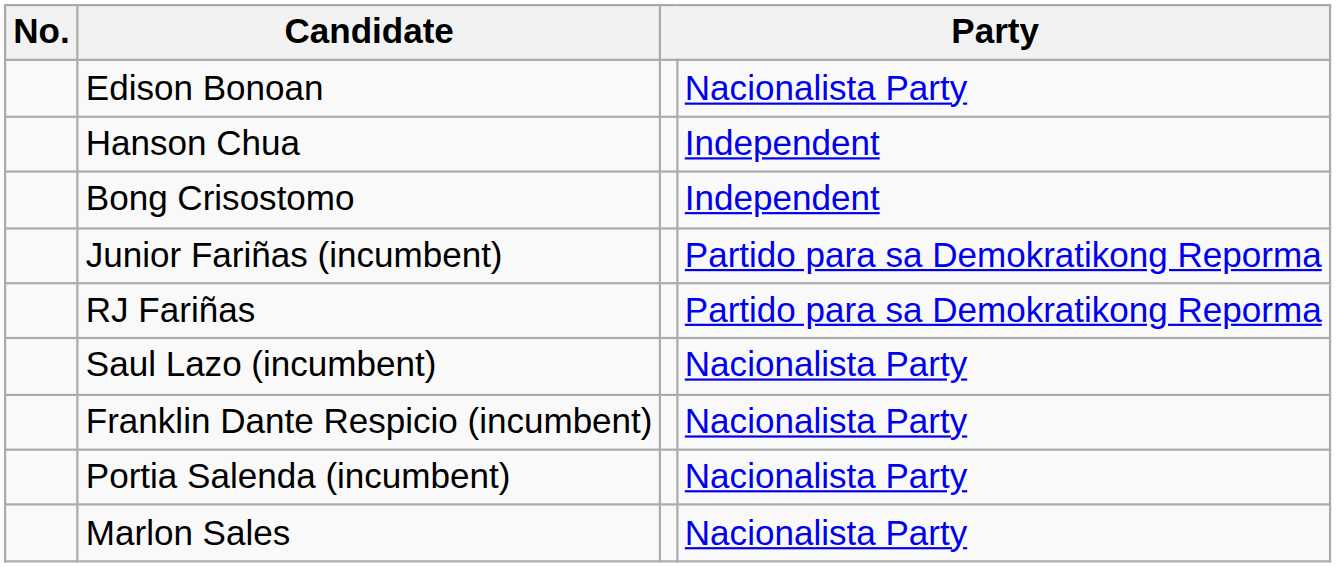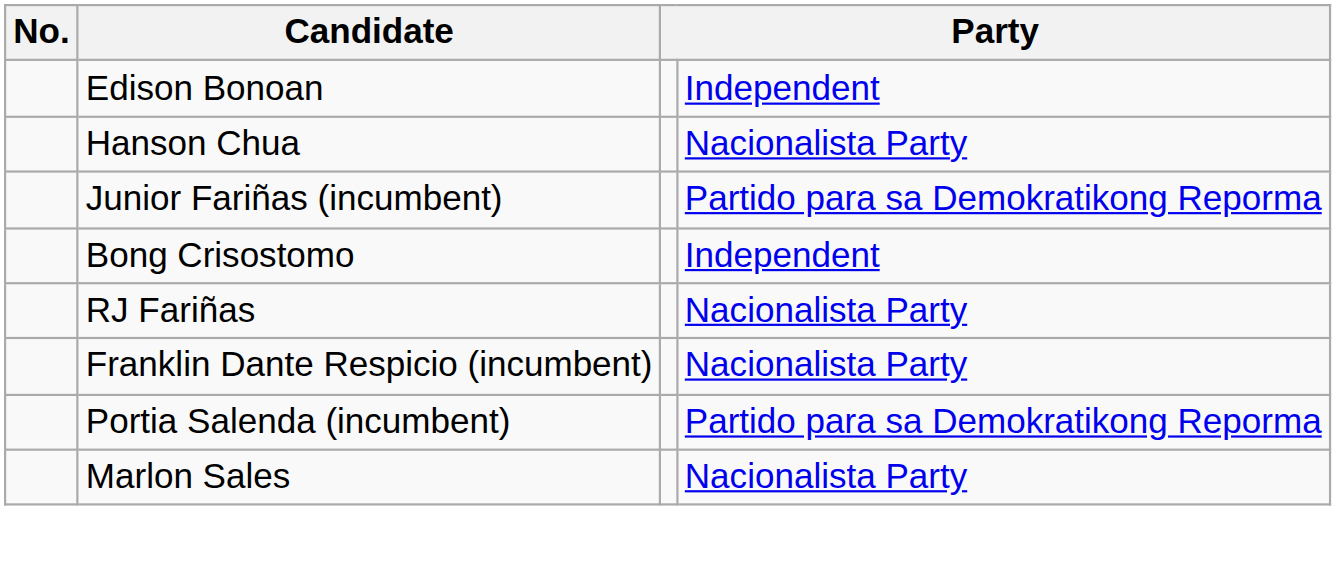(826, 87) Nacionalista Party -> (782, 87) Independent
(782, 143) Independent -> (826, 143) Nacionalista Party
rows swapped: (220, 198) <-> (294, 254)
(1003, 310) Partido para sa Demokratikong Reporma -> (826, 310) Nacionalista Party
- row: (261, 365)
(826, 476) Nacionalista Party -> (1003, 421) Partido para sa Demokratikong Reporma
